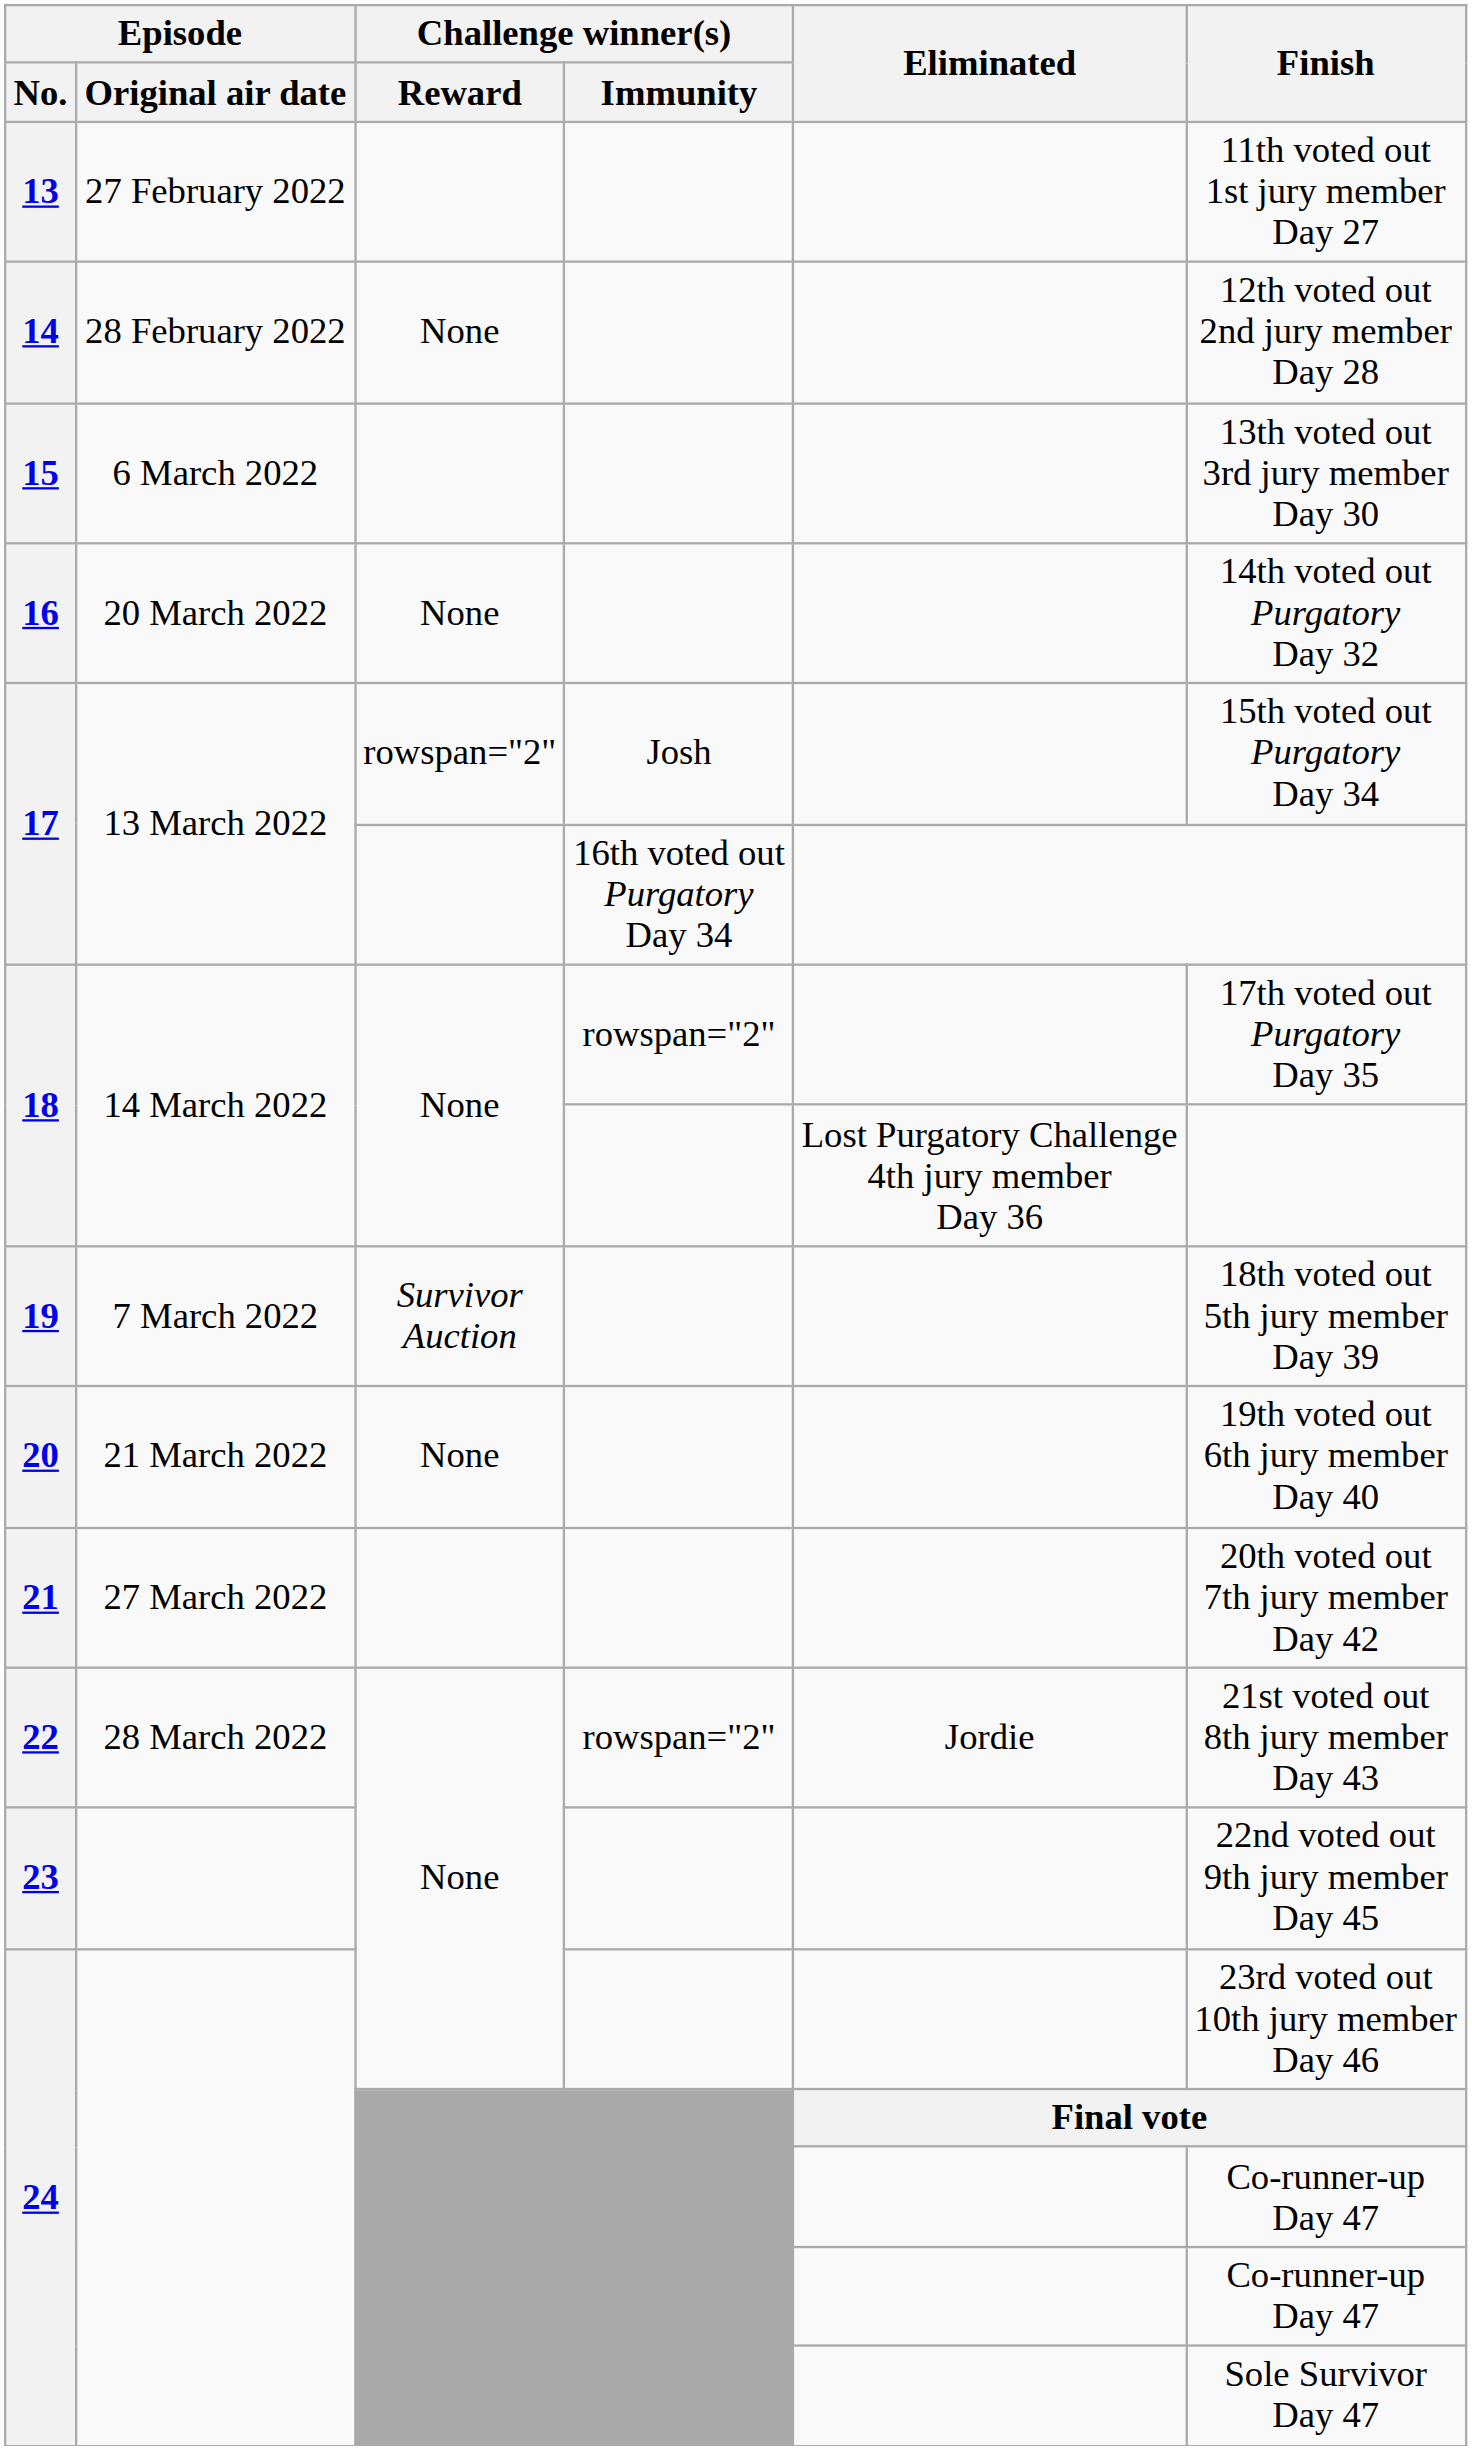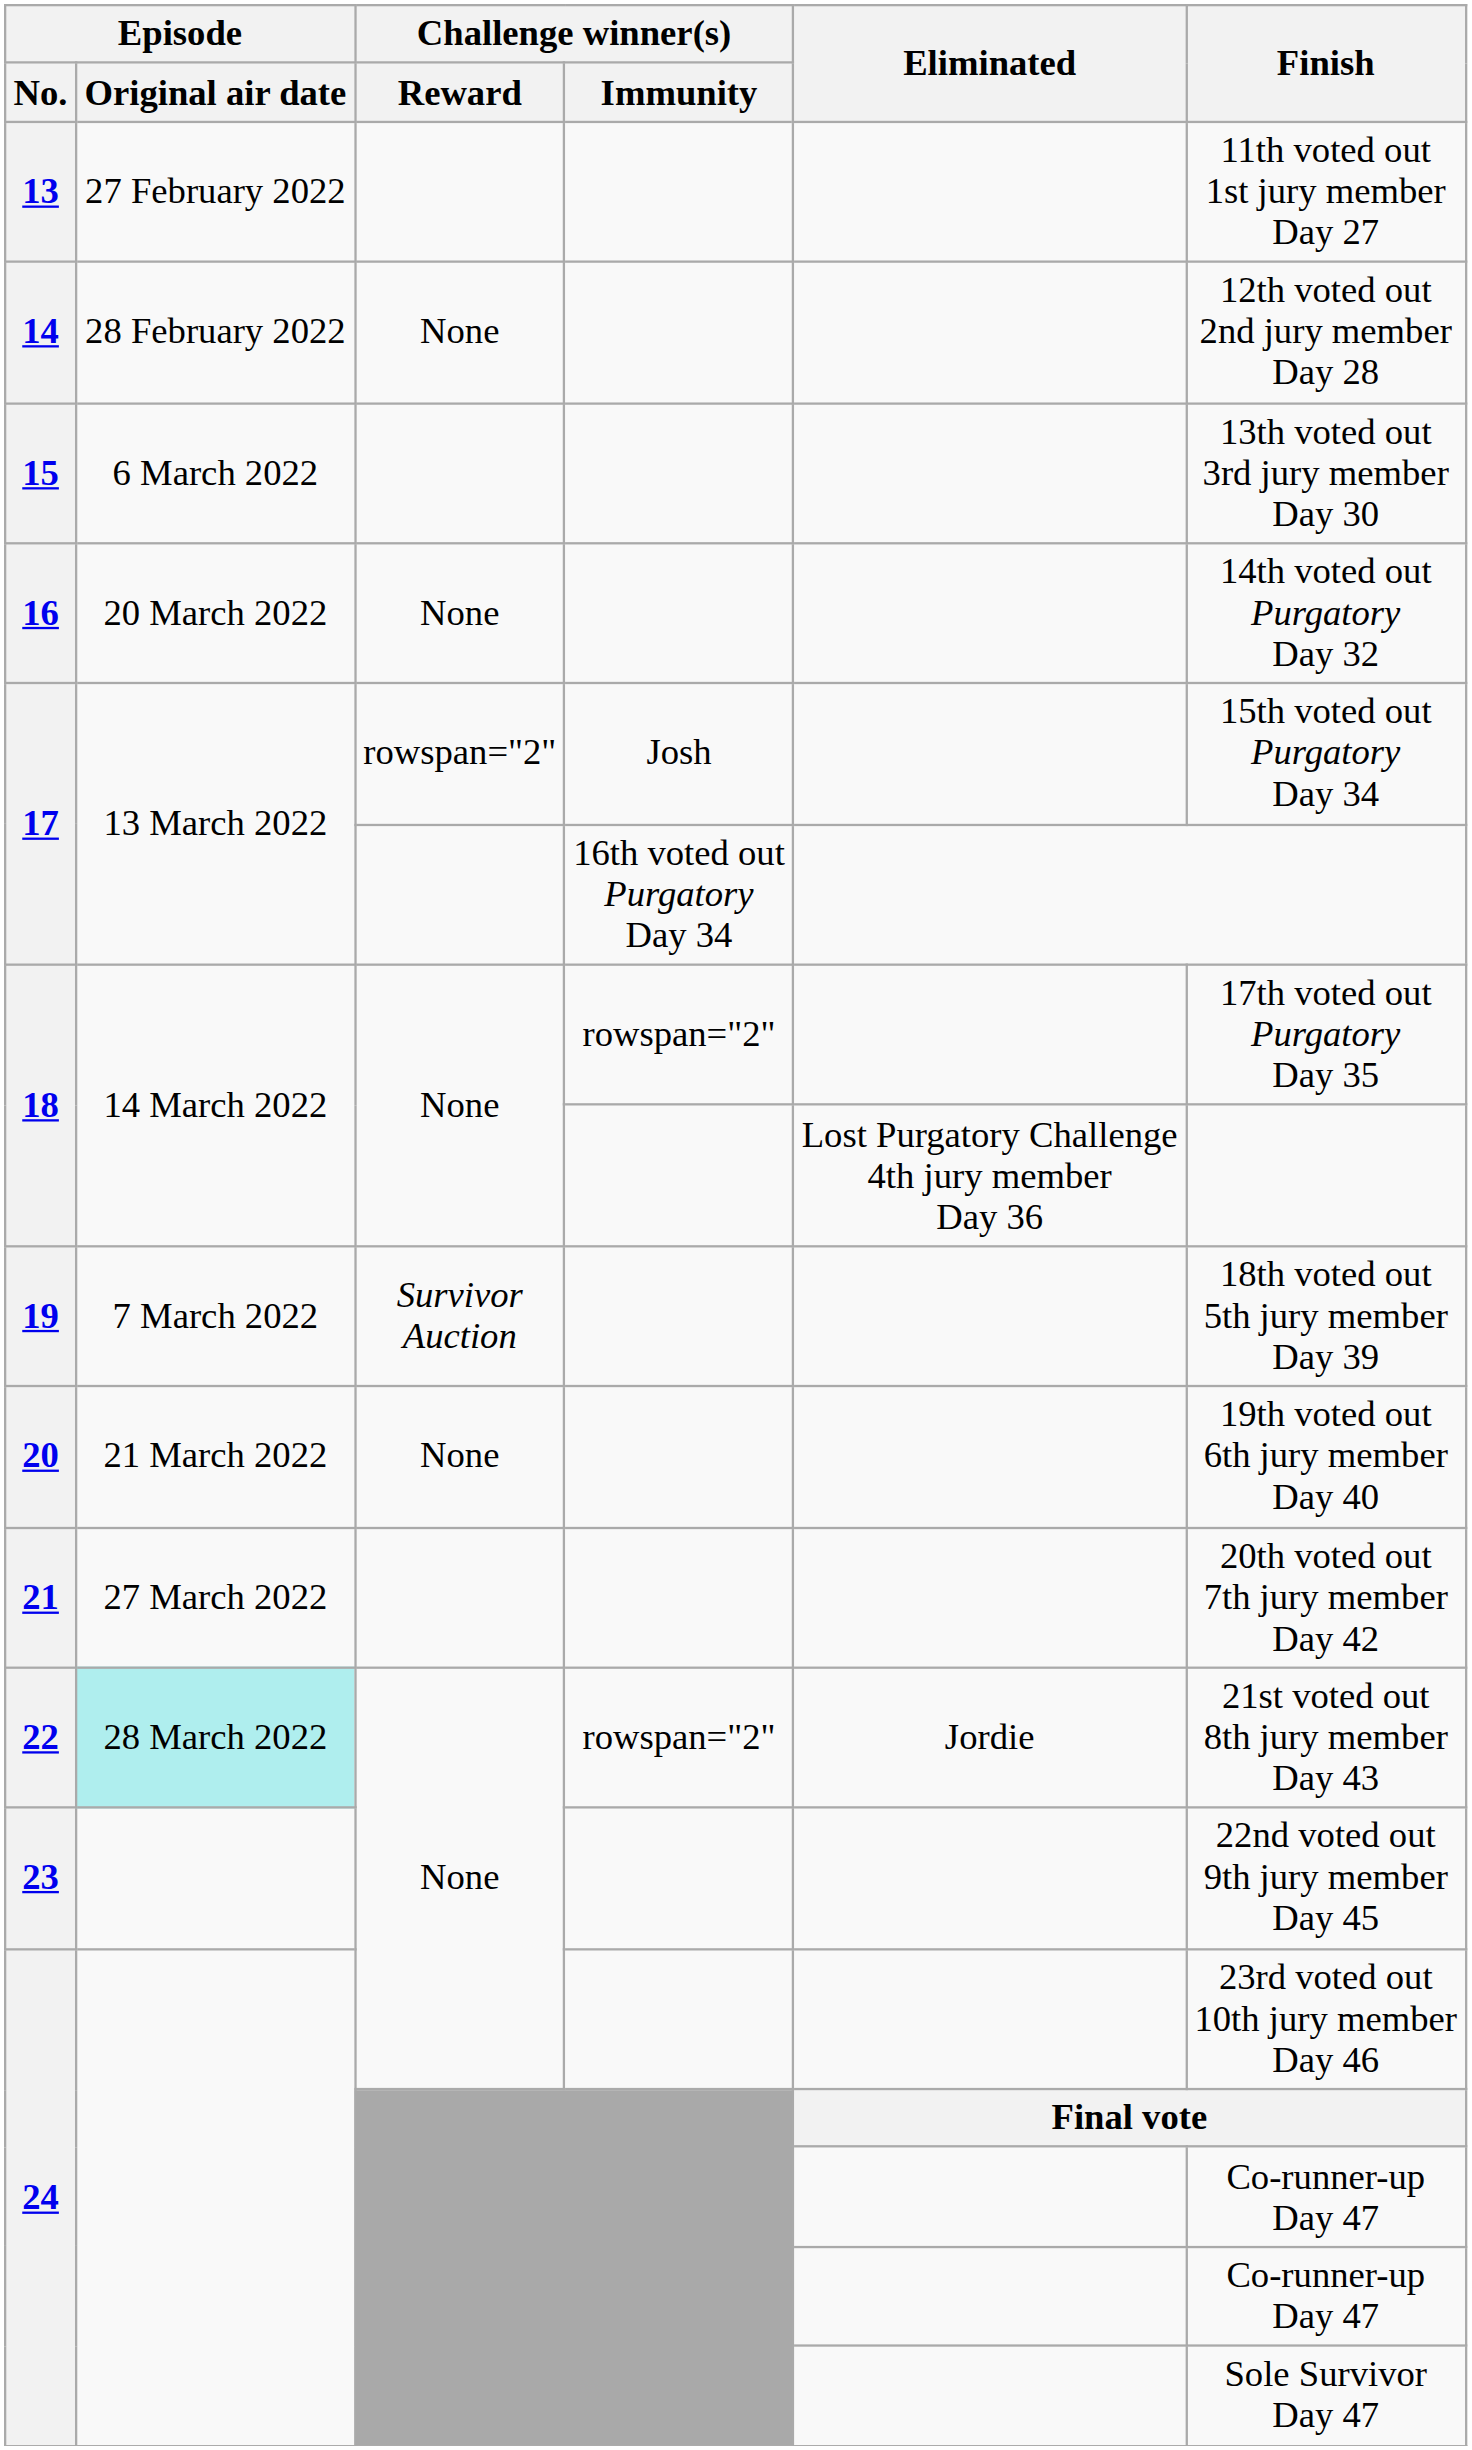(215, 1737) no background -> (215, 1737) paleturquoise background
